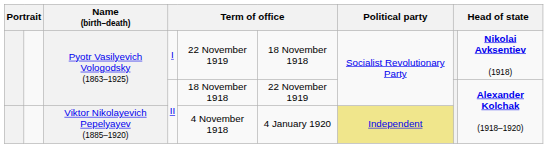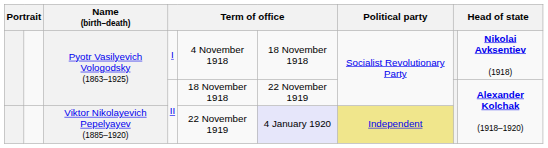(217, 55) 22 November 1919 -> (217, 55) 4 November 1918
(217, 124) 4 November 1918 -> (217, 124) 22 November 1919
(297, 124) no background -> (297, 124) lavender background
